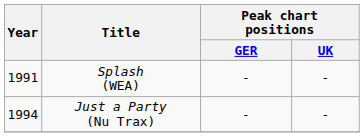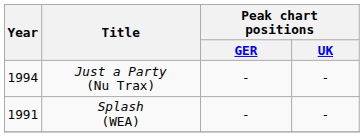rows swapped: (121, 78) <-> (121, 114)
